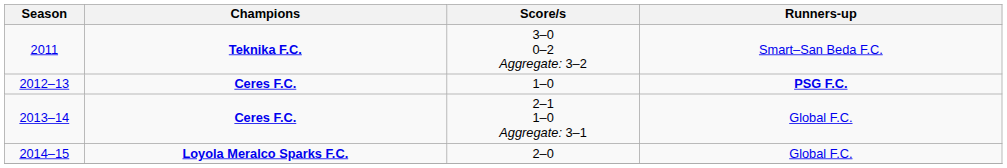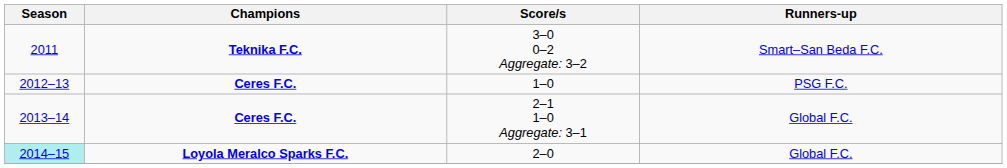(821, 84) bold -> (821, 84) normal
(44, 153) no background -> (44, 153) paleturquoise background
